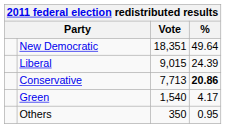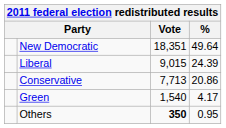(205, 81) bold -> (205, 81) normal
(178, 115) normal -> (178, 115) bold
